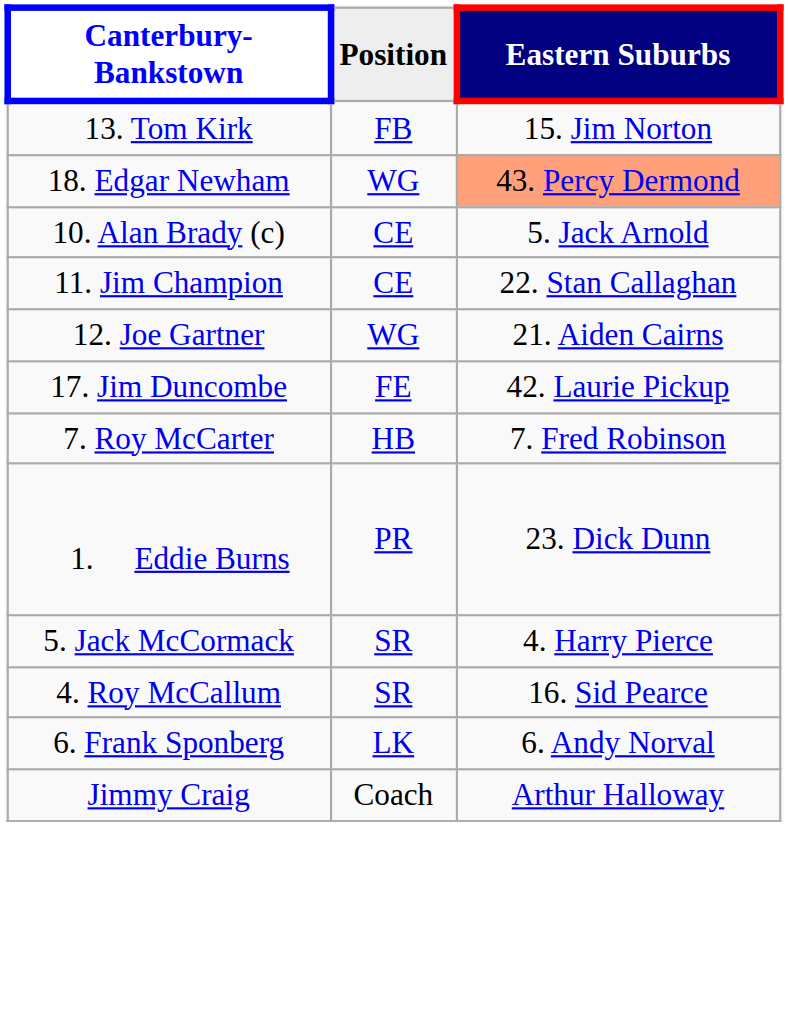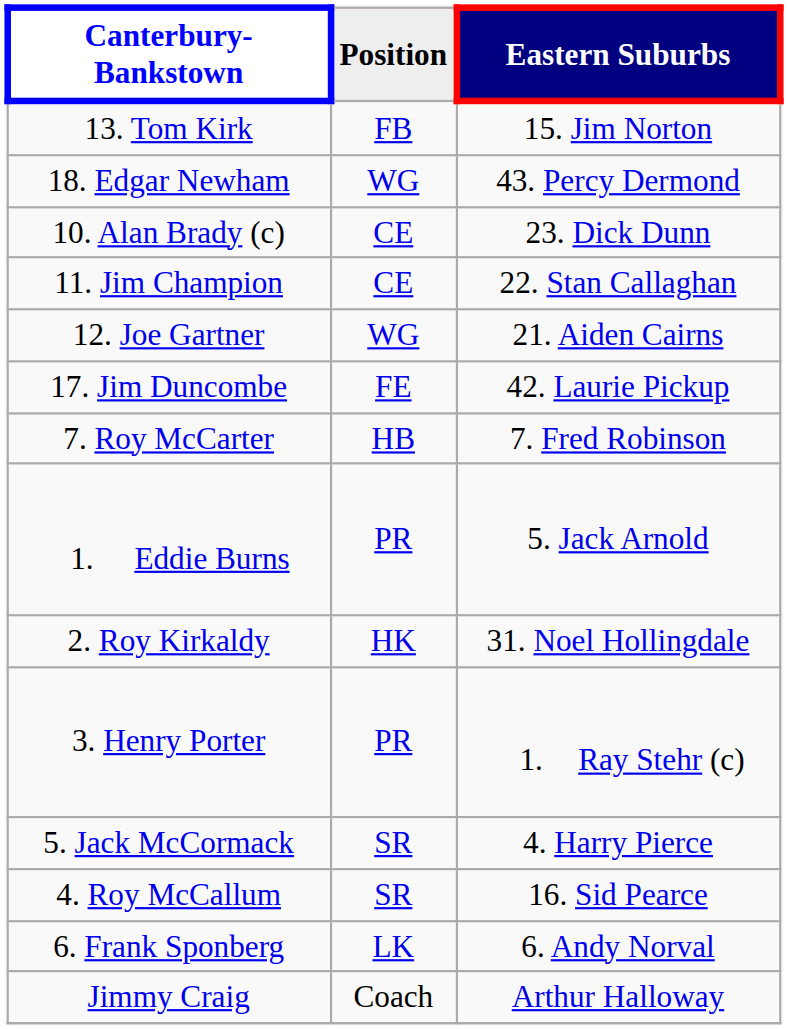(618, 180) lightsalmon background -> (618, 180) no background
(618, 231) 5. Jack Arnold -> (618, 231) 23. Dick Dunn
(618, 539) 23. Dick Dunn -> (618, 539) 5. Jack Arnold
+ row: (169, 640)
+ row: (169, 741)
